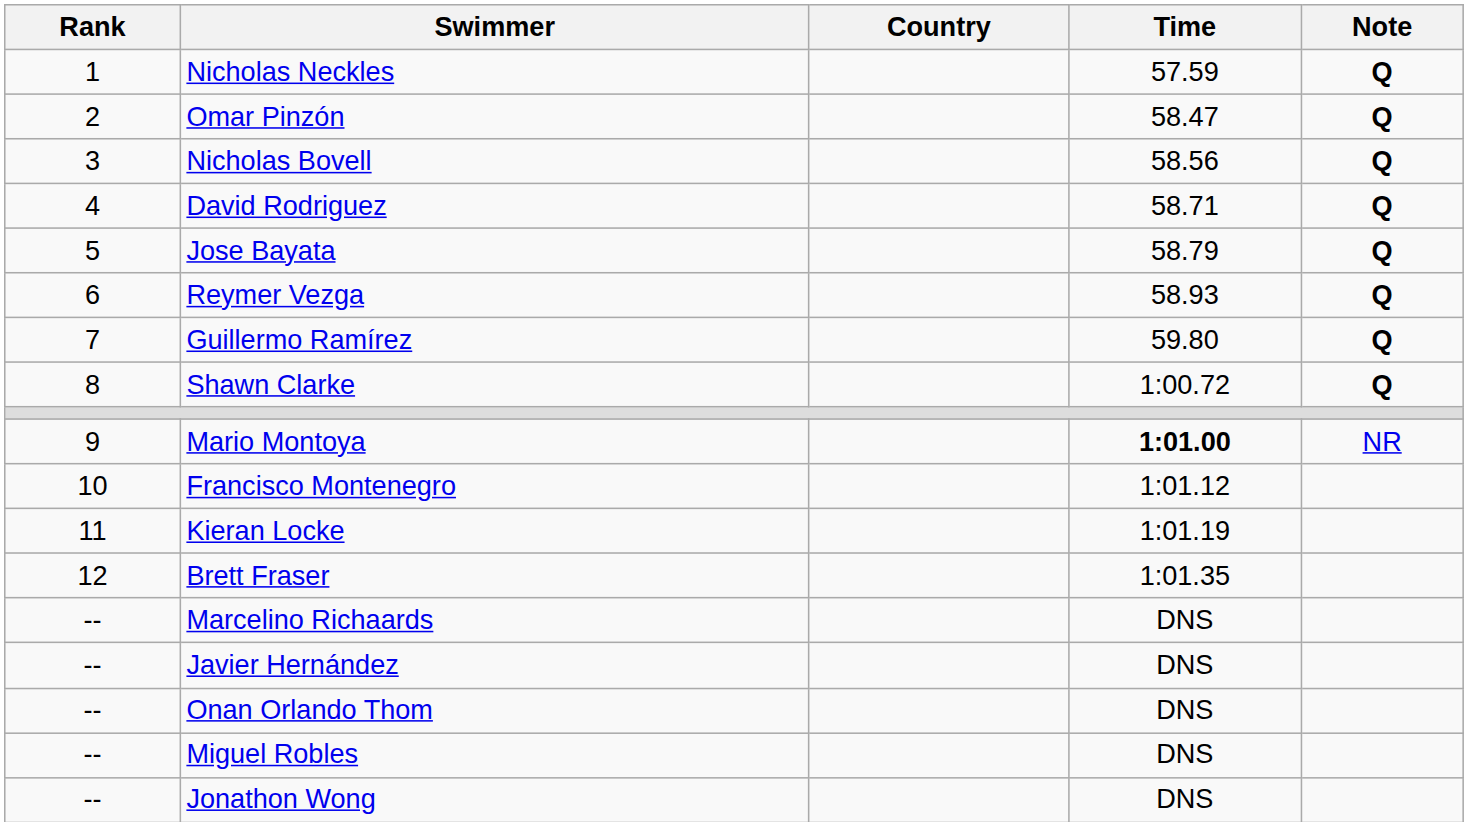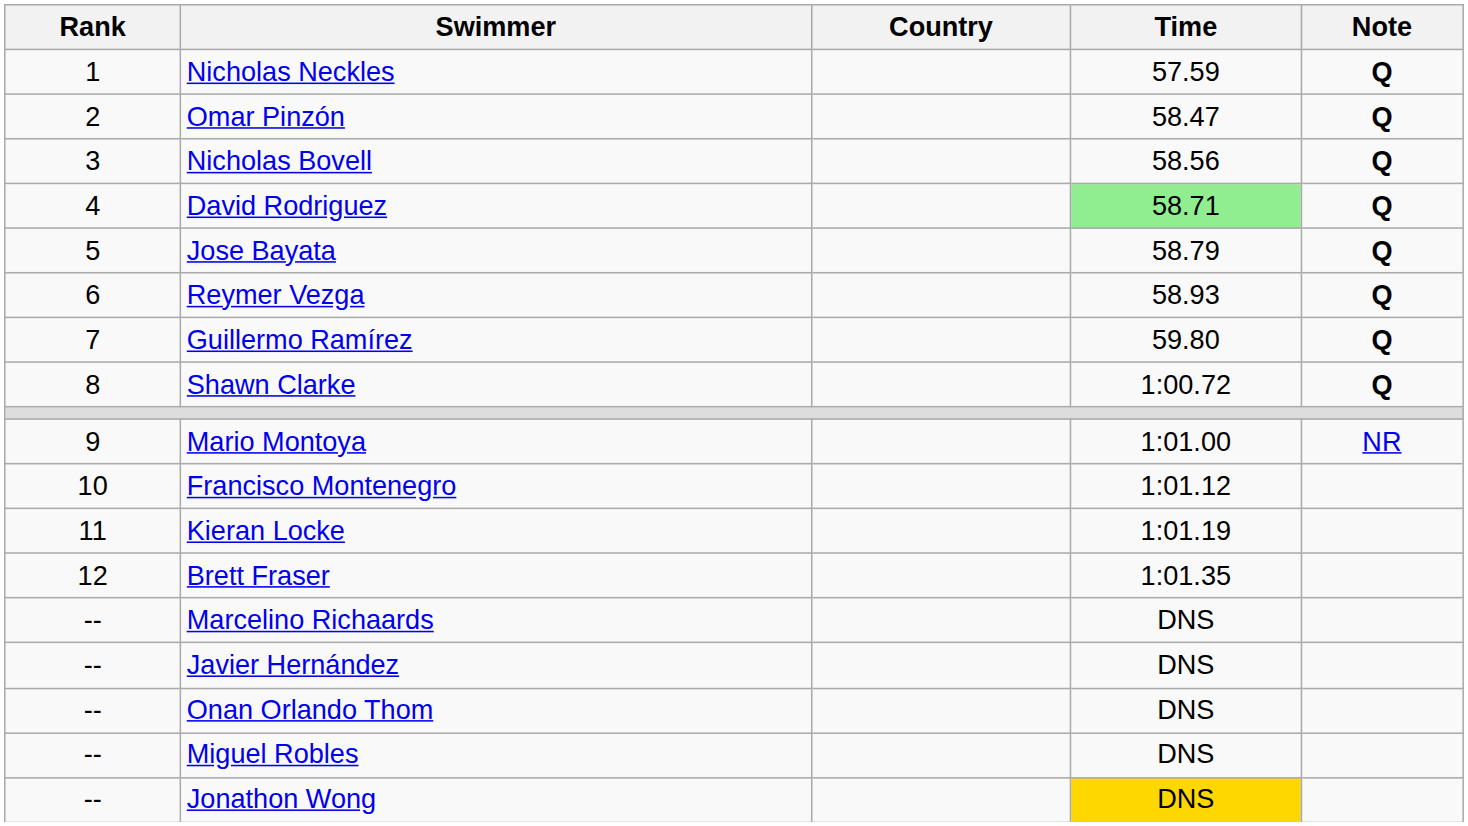(1185, 205) no background -> (1186, 205) lightgreen background
(1185, 441) bold -> (1186, 441) normal
(1185, 798) no background -> (1186, 798) gold background
